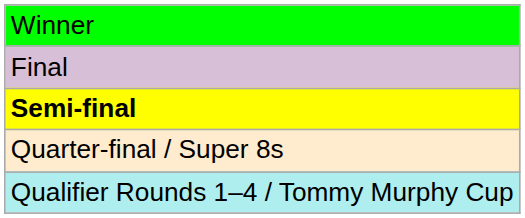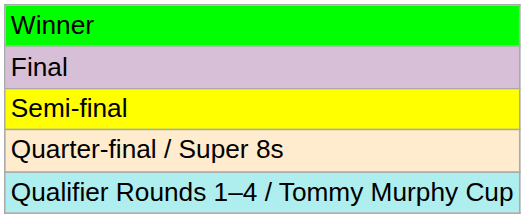(74, 108) bold -> (69, 108) normal
